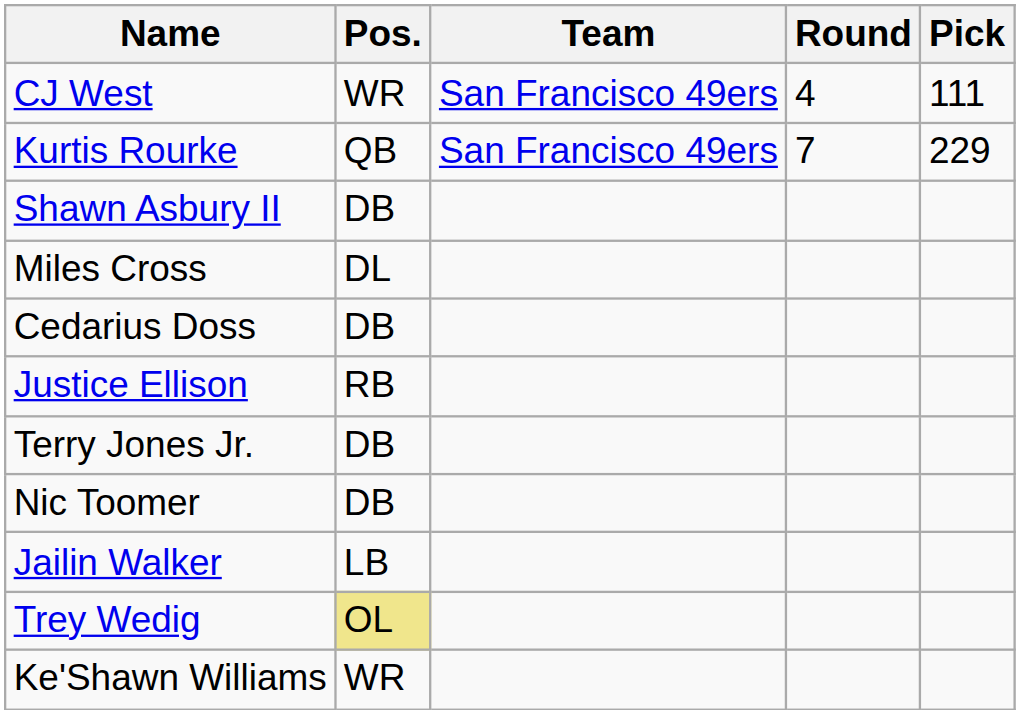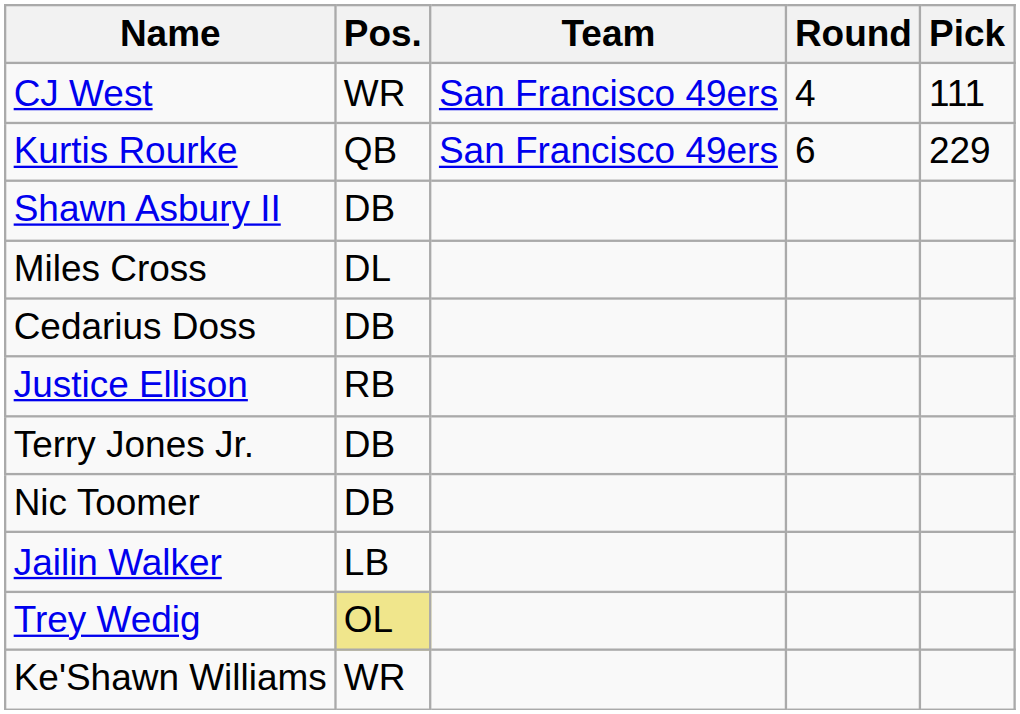(805, 151) 7 -> (805, 151) 6
